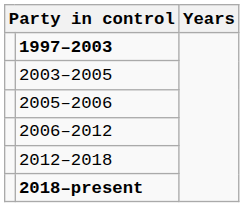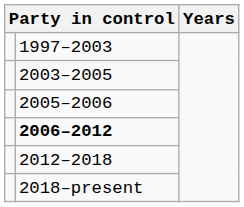(66, 47) bold -> (66, 47) normal
(66, 131) normal -> (66, 131) bold
(81, 188) bold -> (81, 188) normal
